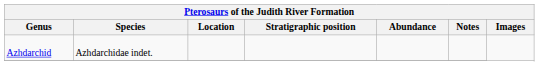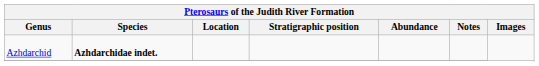(114, 53) normal -> (116, 53) bold
